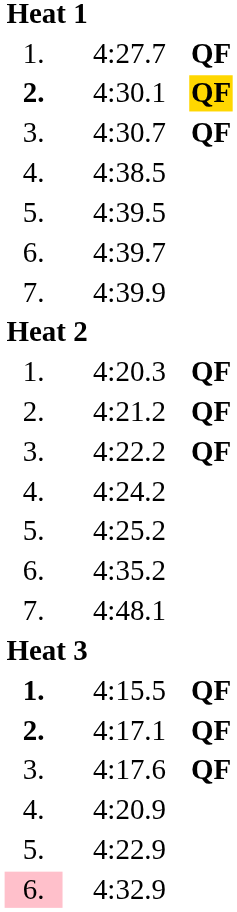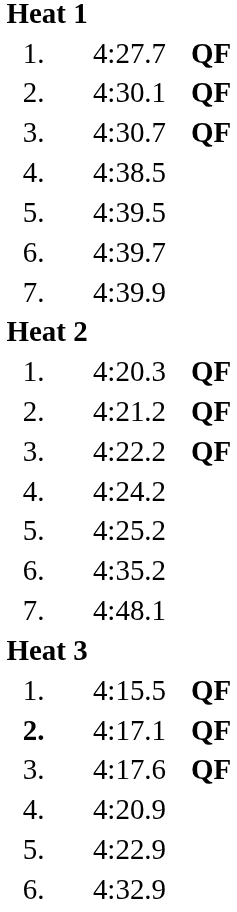(34, 92) bold -> (34, 92) normal
(211, 92) gold background -> (211, 92) no background
(34, 690) bold -> (34, 690) normal
(34, 889) pink background -> (34, 889) no background
